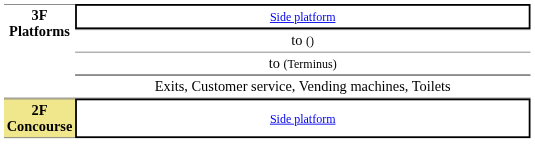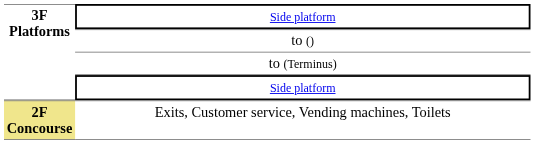(303, 86) Exits, Customer service, Vending machines, Toilets -> (303, 88) Side platform
(303, 119) Side platform -> (303, 112) Exits, Customer service, Vending machines, Toilets
